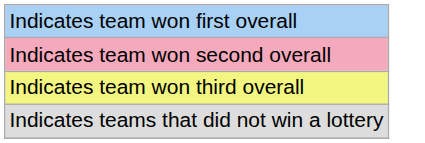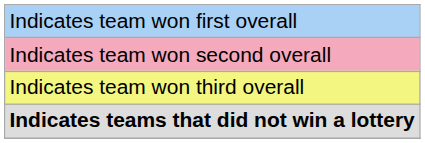(196, 120) normal -> (212, 120) bold
